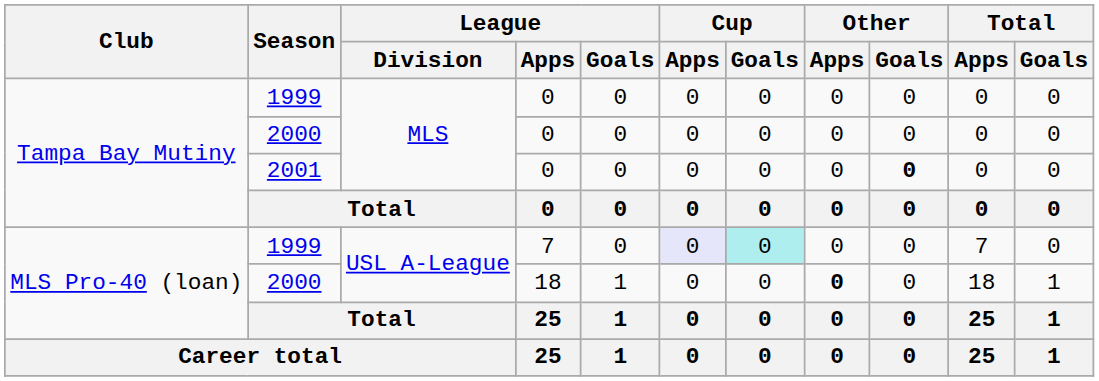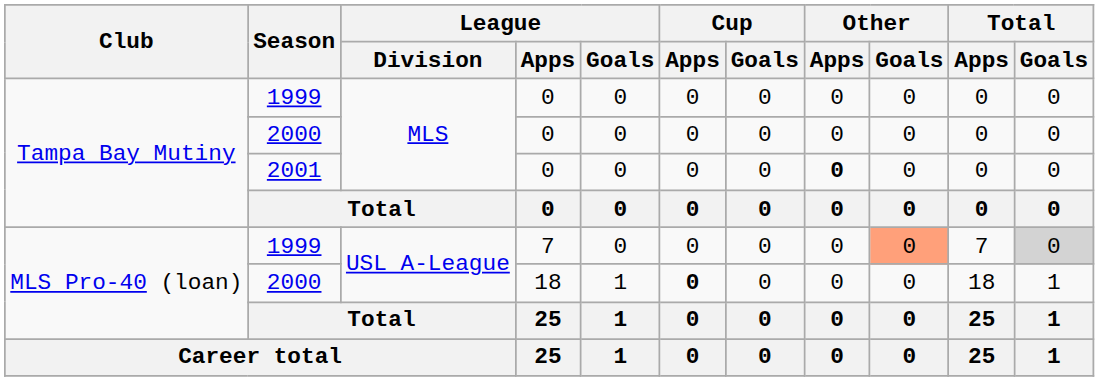(837, 172) normal -> (837, 172) bold
(909, 172) bold -> (909, 172) normal
(693, 246) lavender background -> (693, 246) no background
(765, 246) paleturquoise background -> (765, 246) no background
(909, 246) no background -> (909, 246) lightsalmon background
(1054, 246) no background -> (1054, 246) lightgrey background
(693, 283) normal -> (693, 283) bold
(837, 283) bold -> (837, 283) normal
